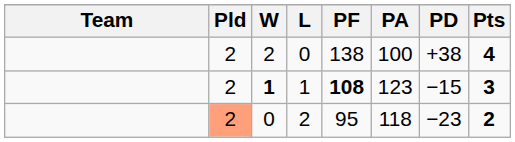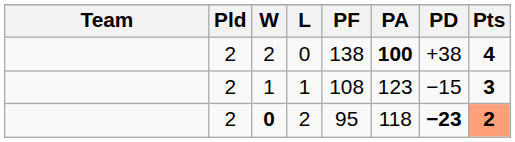(395, 53) normal -> (395, 53) bold
(269, 86) bold -> (269, 86) normal
(347, 86) bold -> (347, 86) normal
(230, 119) lightsalmon background -> (230, 119) no background
(269, 119) normal -> (269, 119) bold
(444, 119) normal -> (444, 119) bold
(489, 119) no background -> (489, 119) lightsalmon background
